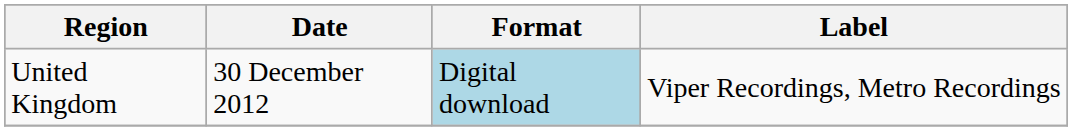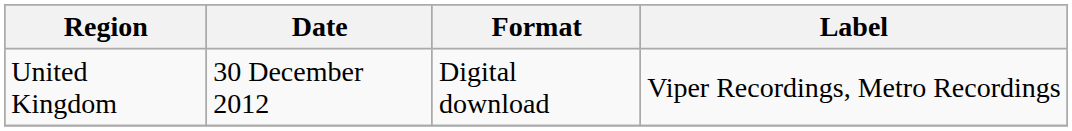(494, 86) lightblue background -> (494, 86) no background
